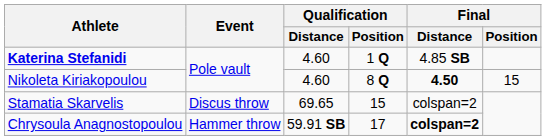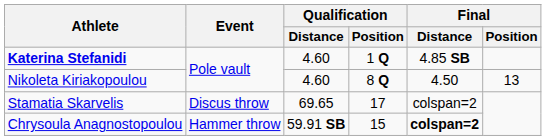(445, 81) bold -> (445, 81) normal
(512, 81) 15 -> (512, 81) 13
(378, 103) 15 -> (378, 103) 17
(378, 125) 17 -> (378, 125) 15
